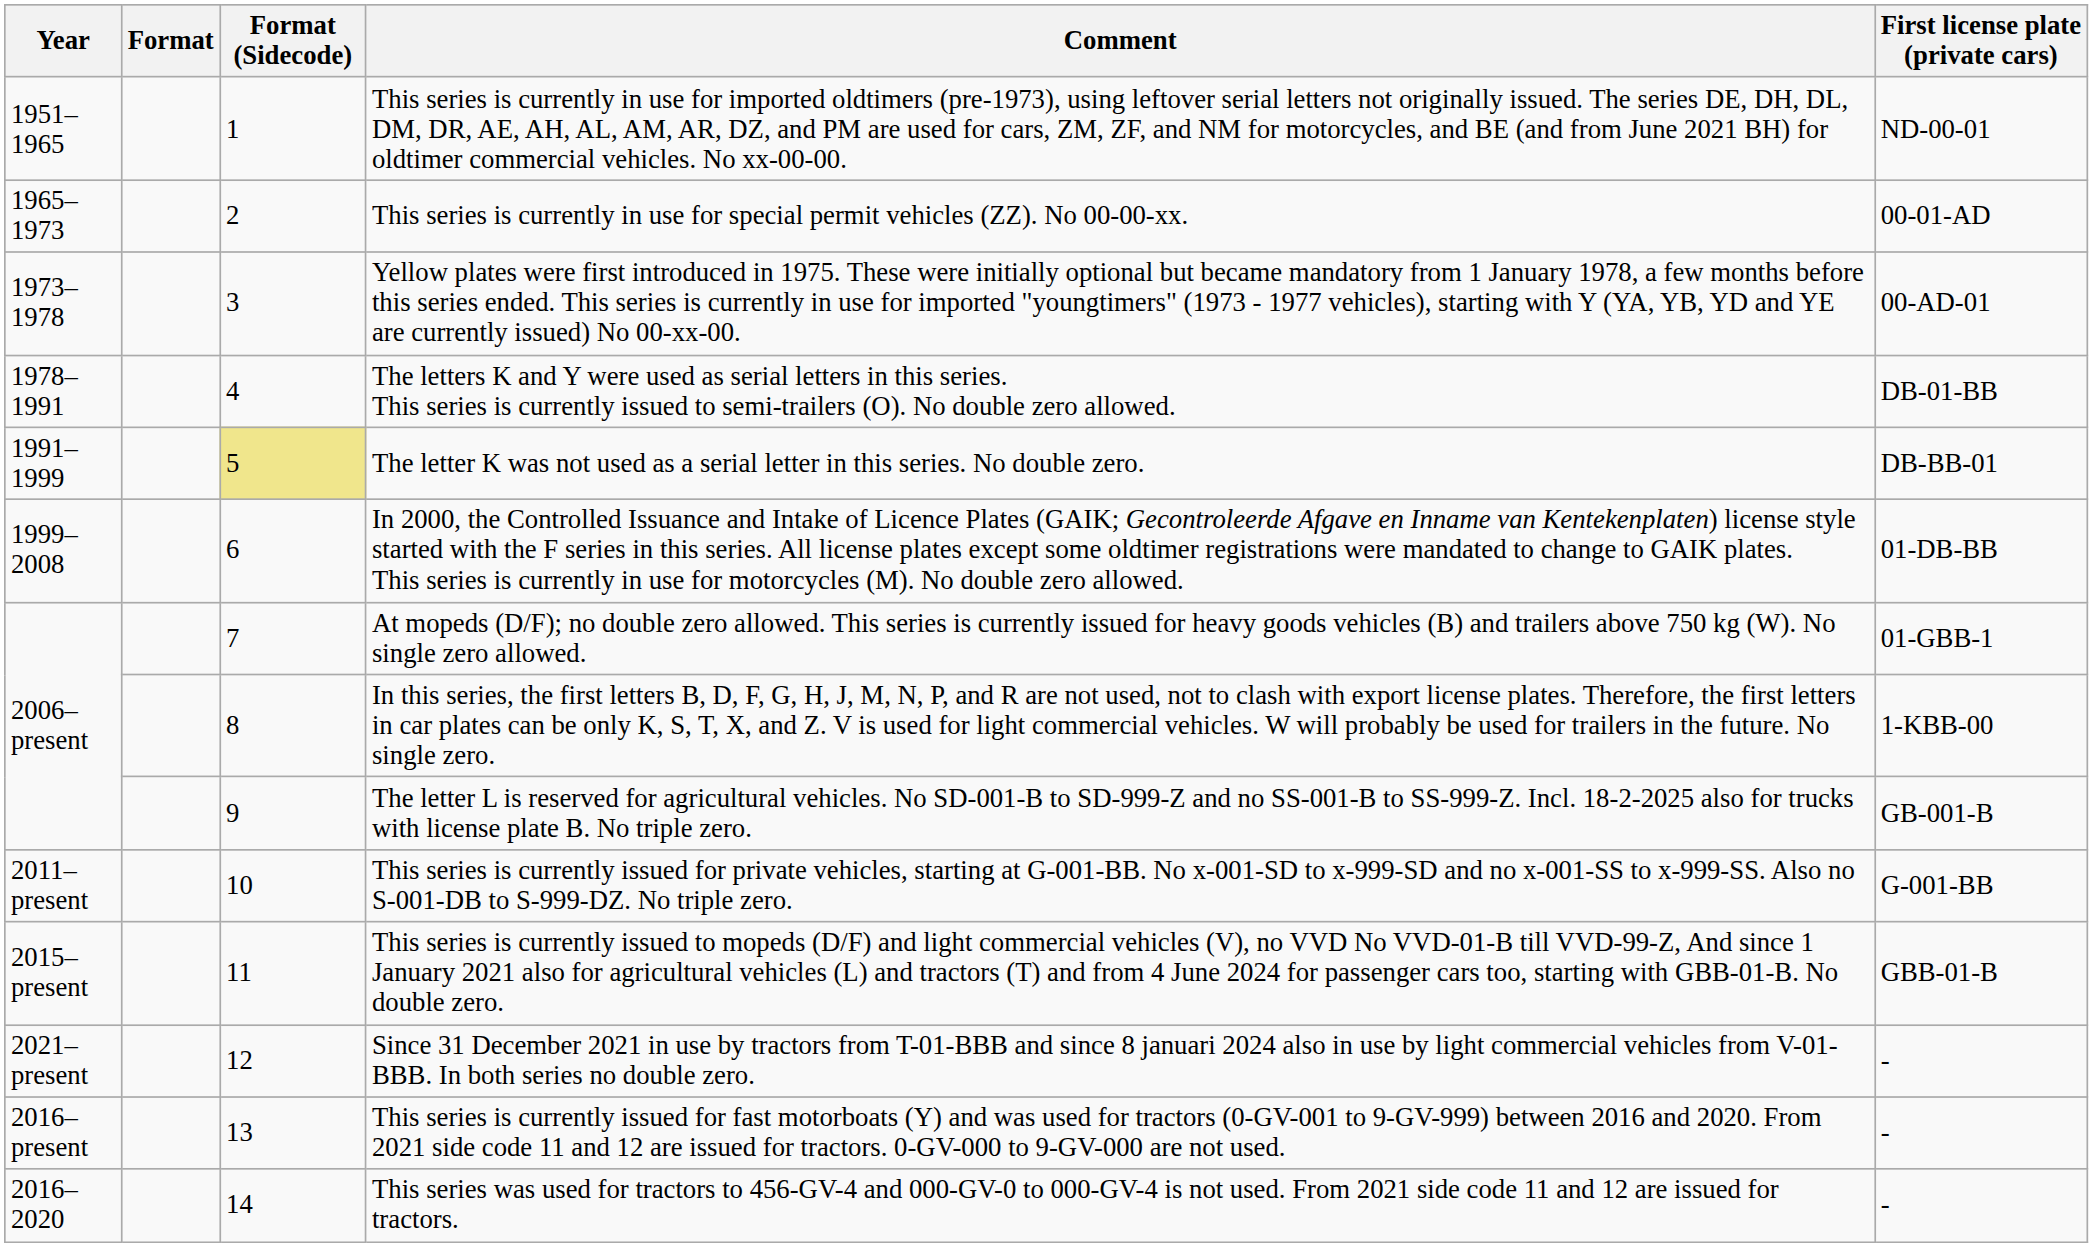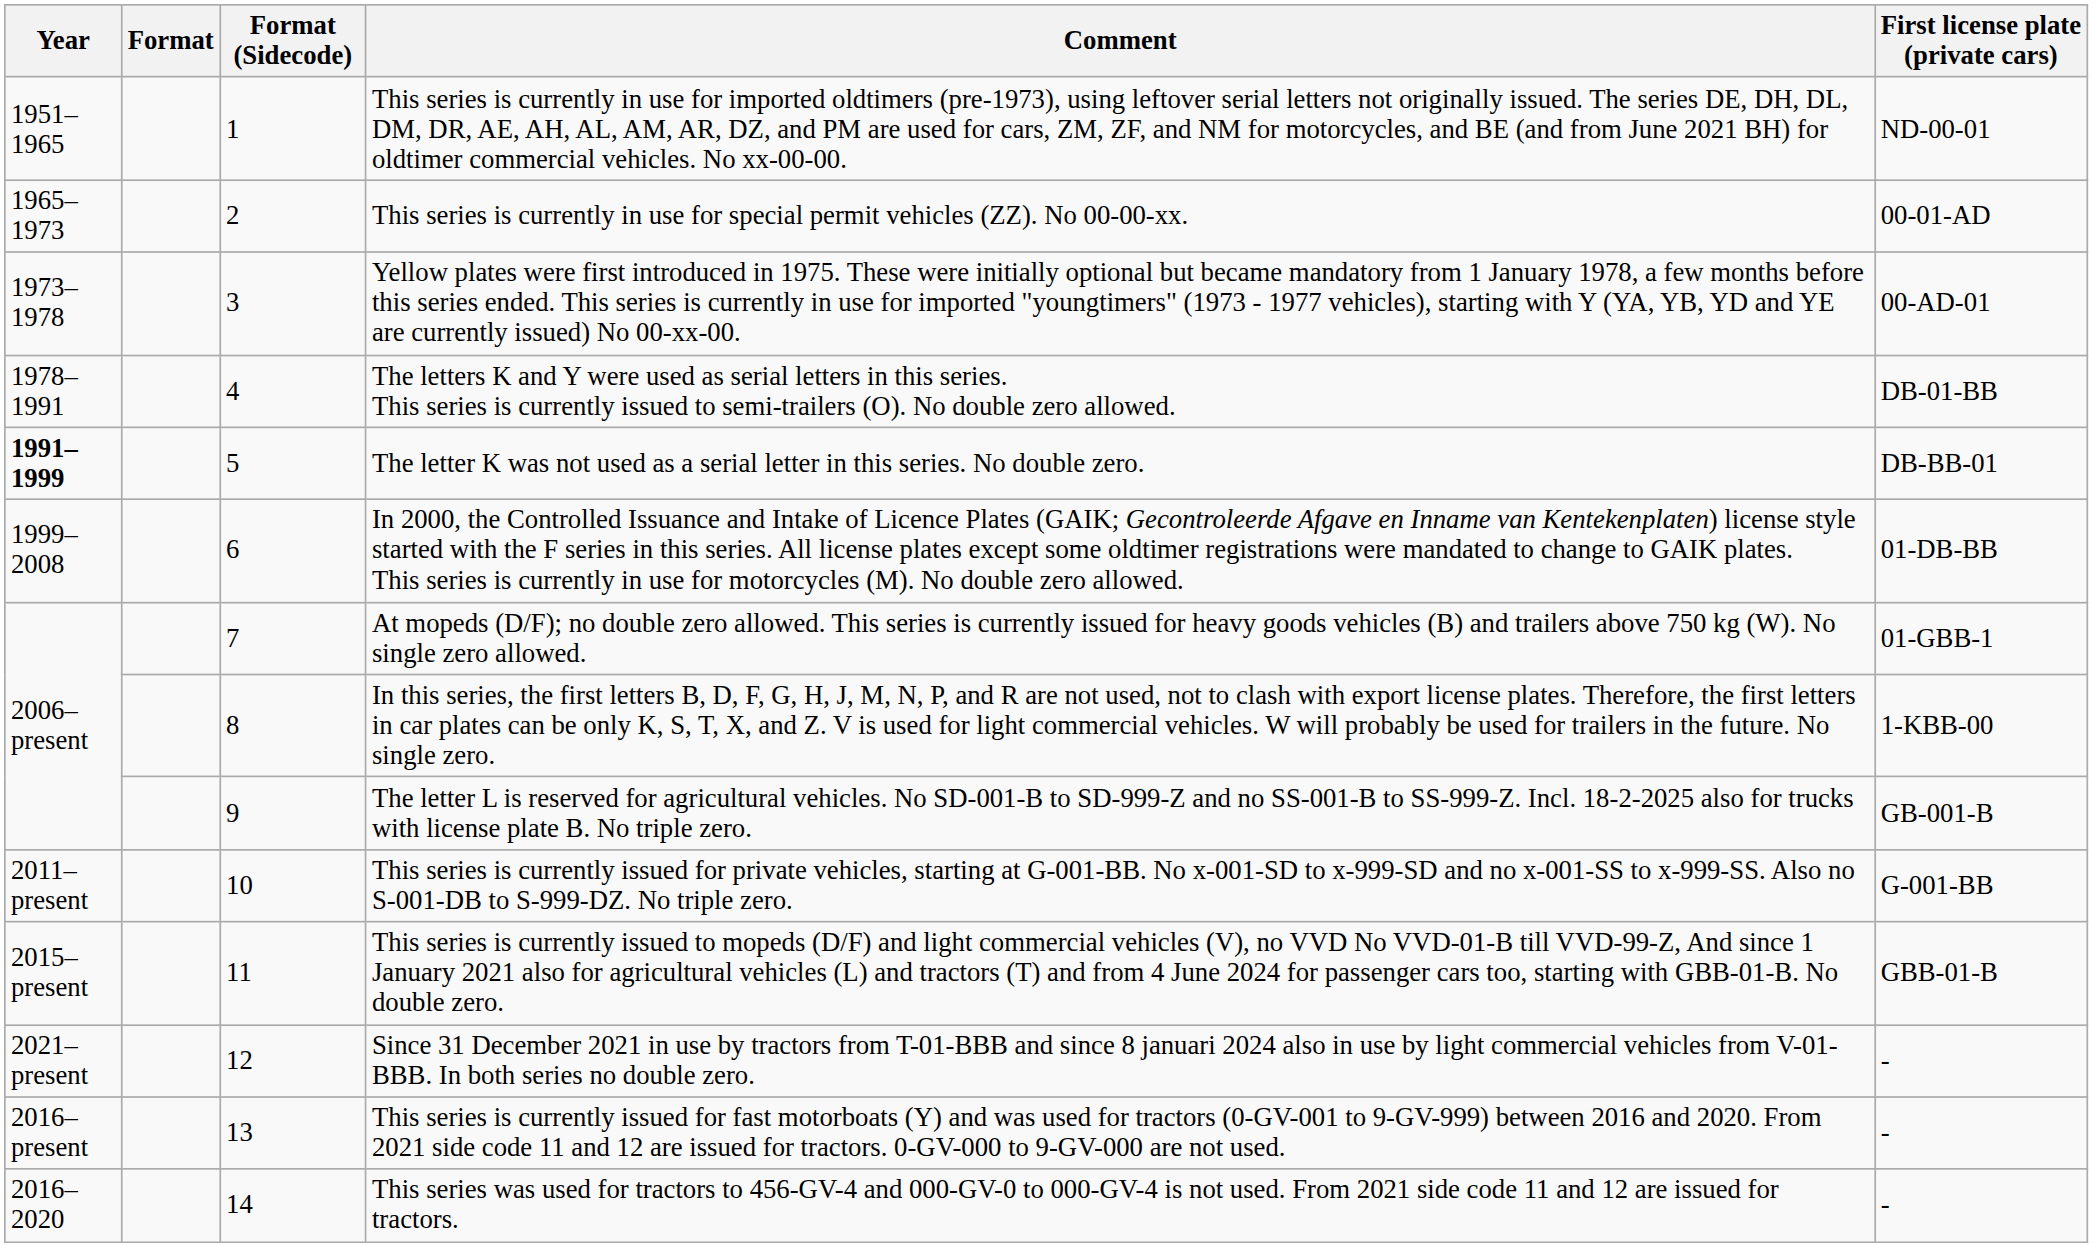(44, 463) normal -> (44, 463) bold
(233, 463) khaki background -> (233, 463) no background
